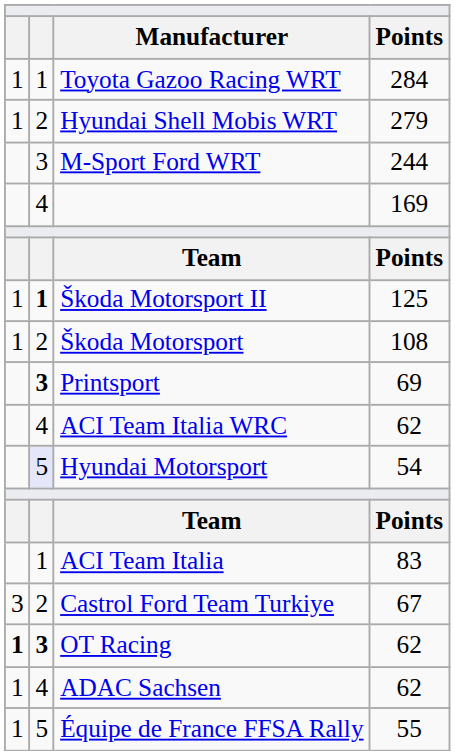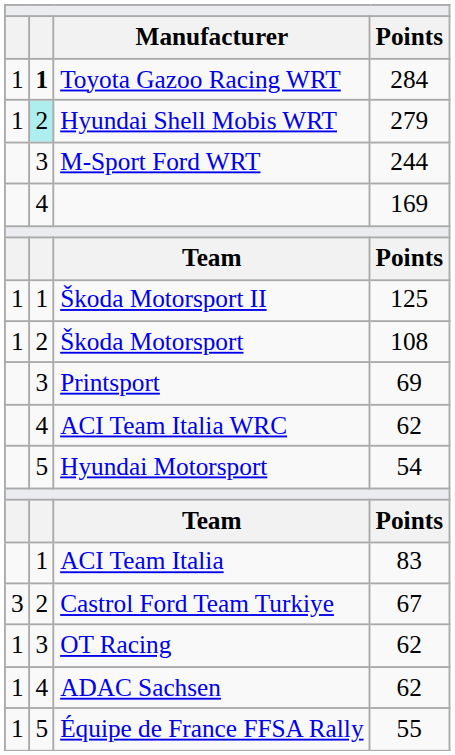(42, 78) normal -> (42, 78) bold
(42, 120) no background -> (42, 120) paleturquoise background
(42, 299) bold -> (42, 299) normal
(42, 382) bold -> (42, 382) normal
(42, 466) lavender background -> (42, 466) no background
(17, 645) bold -> (17, 645) normal
(42, 645) bold -> (42, 645) normal
